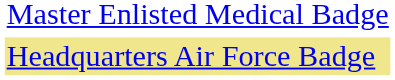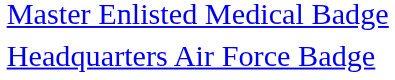(191, 55) khaki background -> (191, 55) no background
